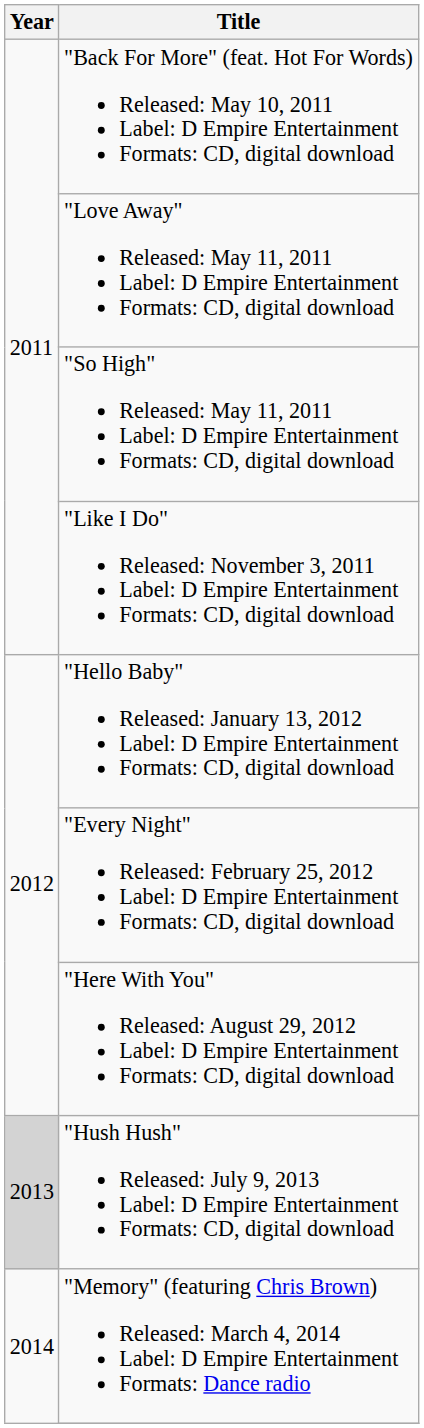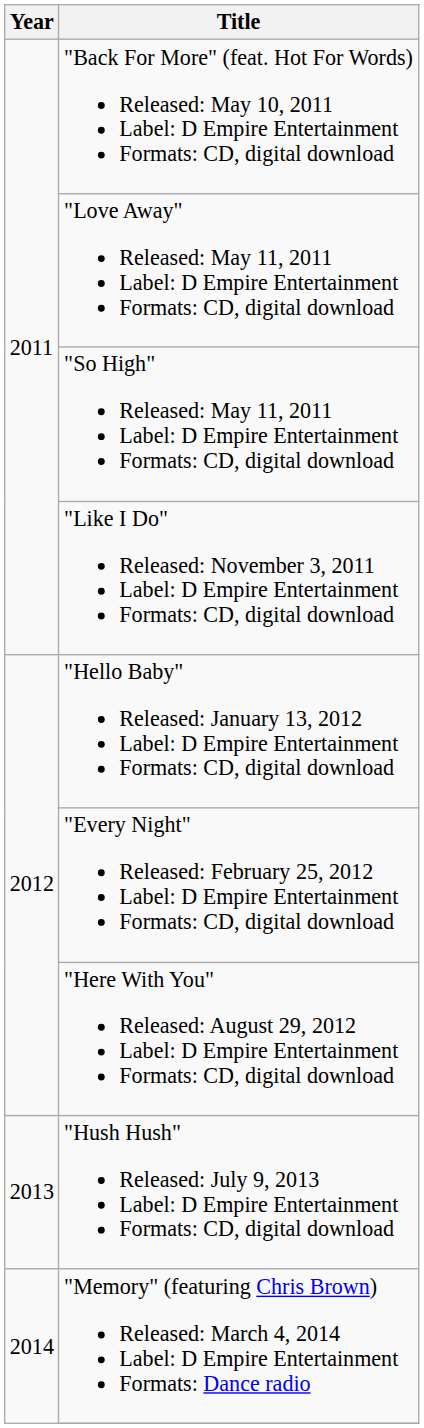(32, 1192) lightgrey background -> (32, 1192) no background
